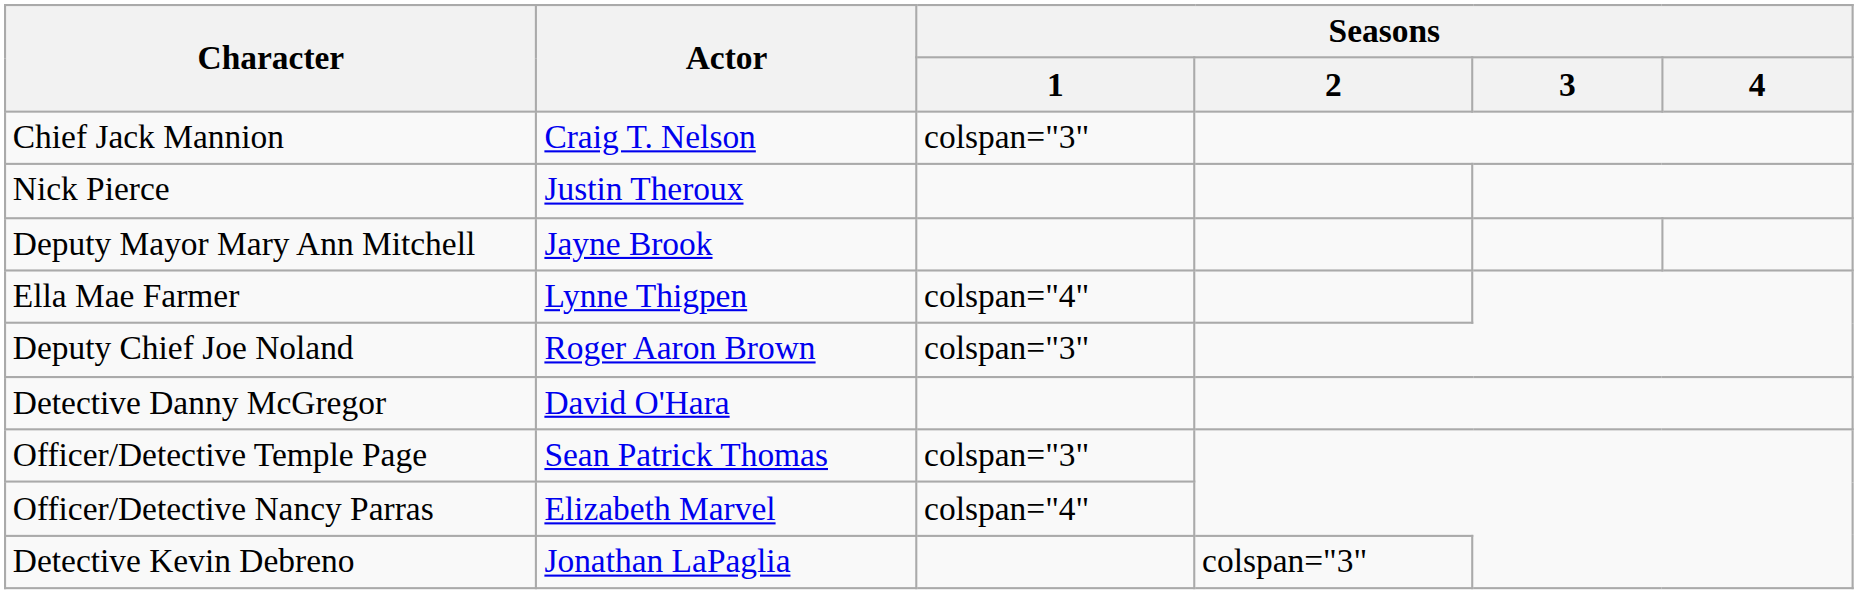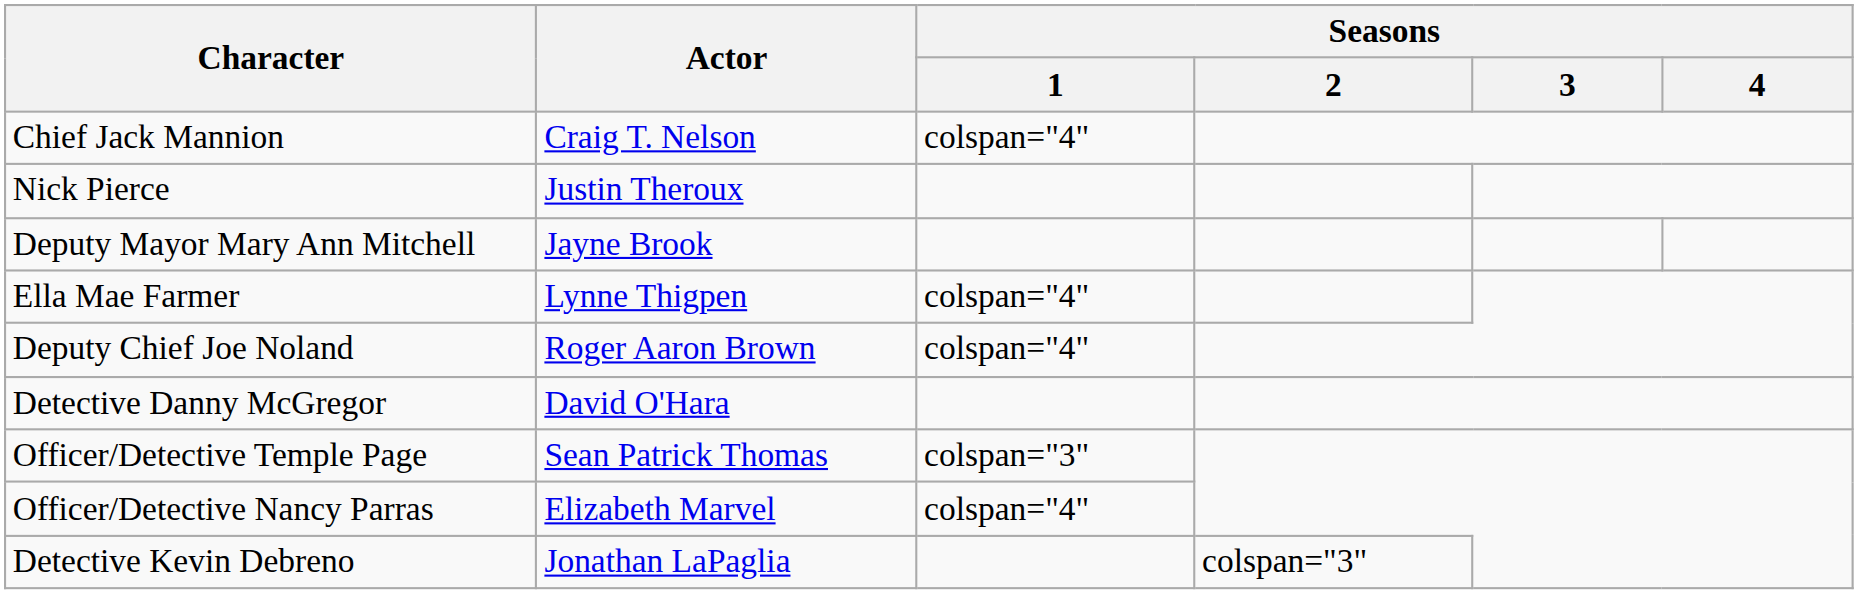(1007, 137) colspan="3" -> (1007, 137) colspan="4"
(1007, 349) colspan="3" -> (1007, 349) colspan="4"
